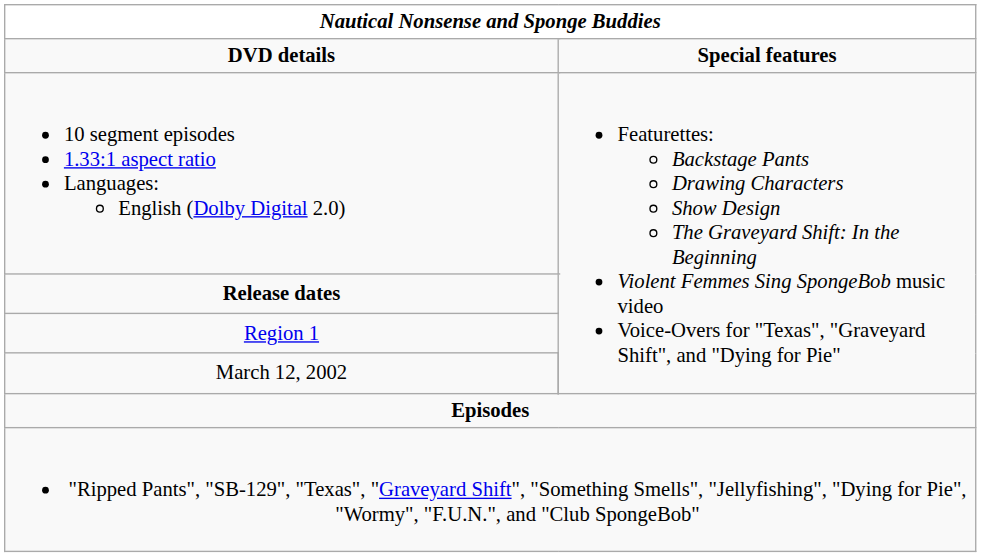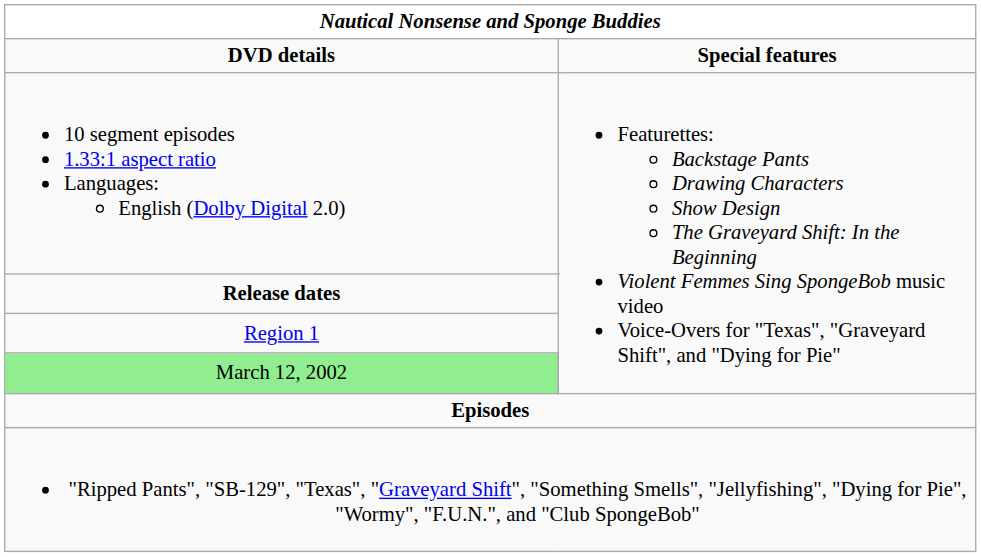(281, 373) no background -> (281, 373) lightgreen background
